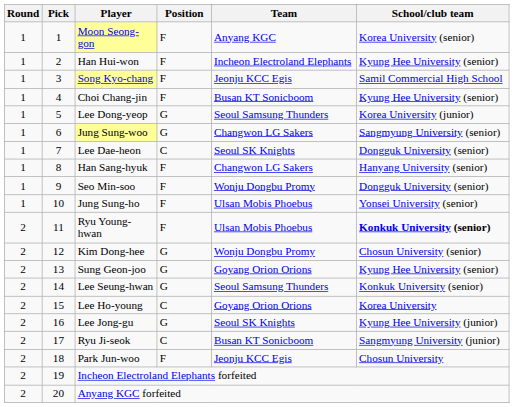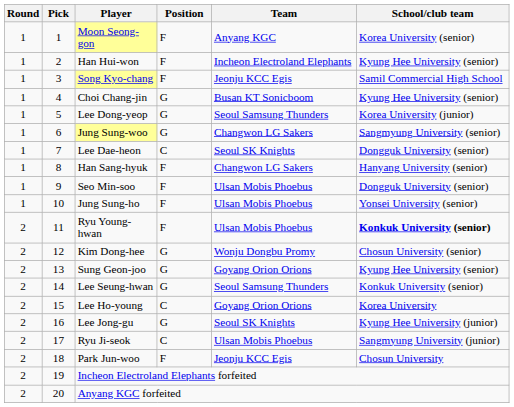(163, 97) F -> (164, 97) G
(265, 185) Wonju Dongbu Promy -> (263, 185) Ulsan Mobis Phoebus
(264, 340) Busan KT Sonicboom -> (263, 340) Ulsan Mobis Phoebus
